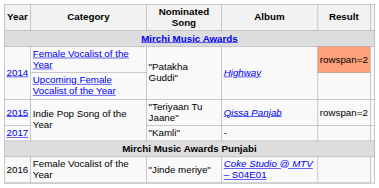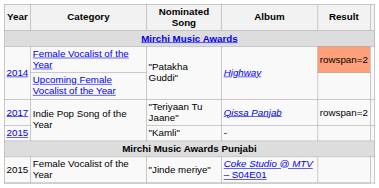(17, 112) 2015 -> (17, 112) 2017
(17, 133) 2017 -> (17, 133) 2015
(17, 170) 2016 -> (17, 170) 2015
